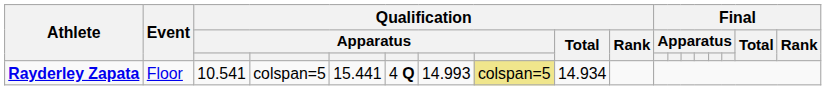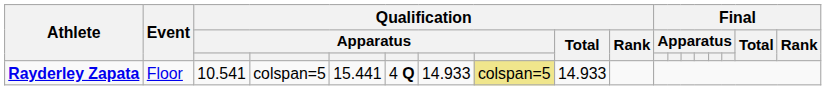(446, 73) 14.993 -> (446, 73) 14.933
(582, 73) 14.934 -> (582, 73) 14.933
